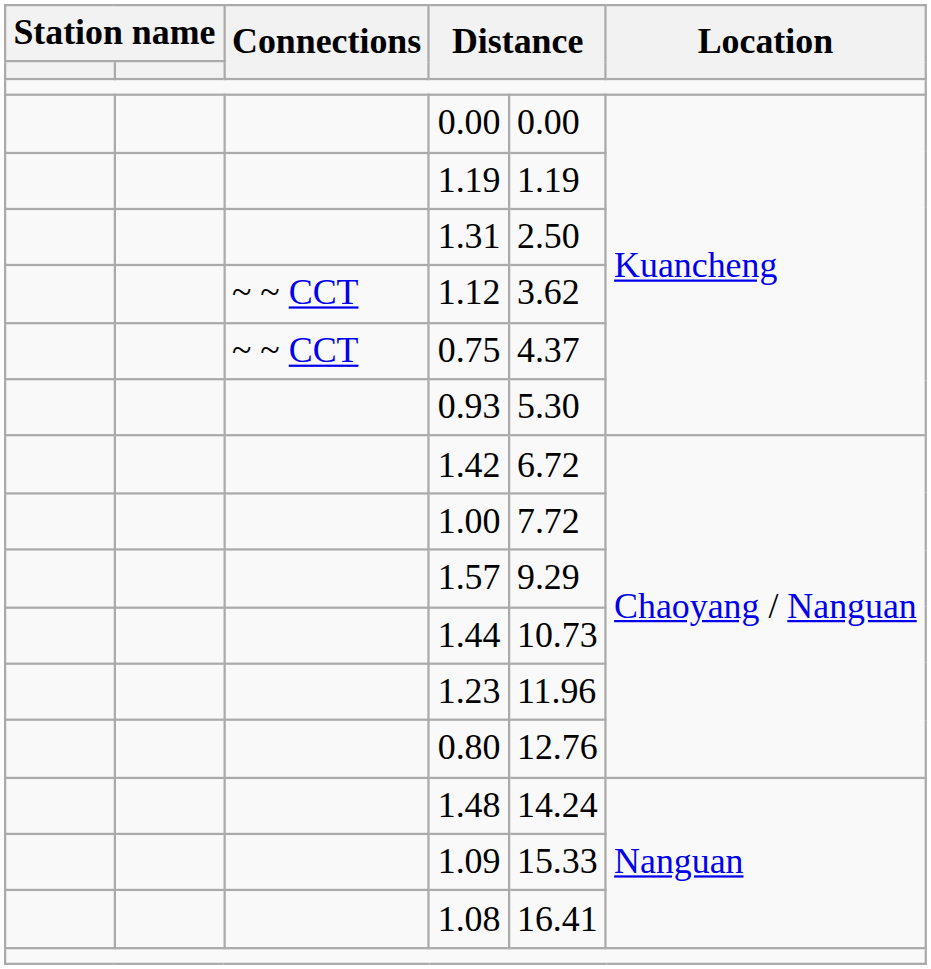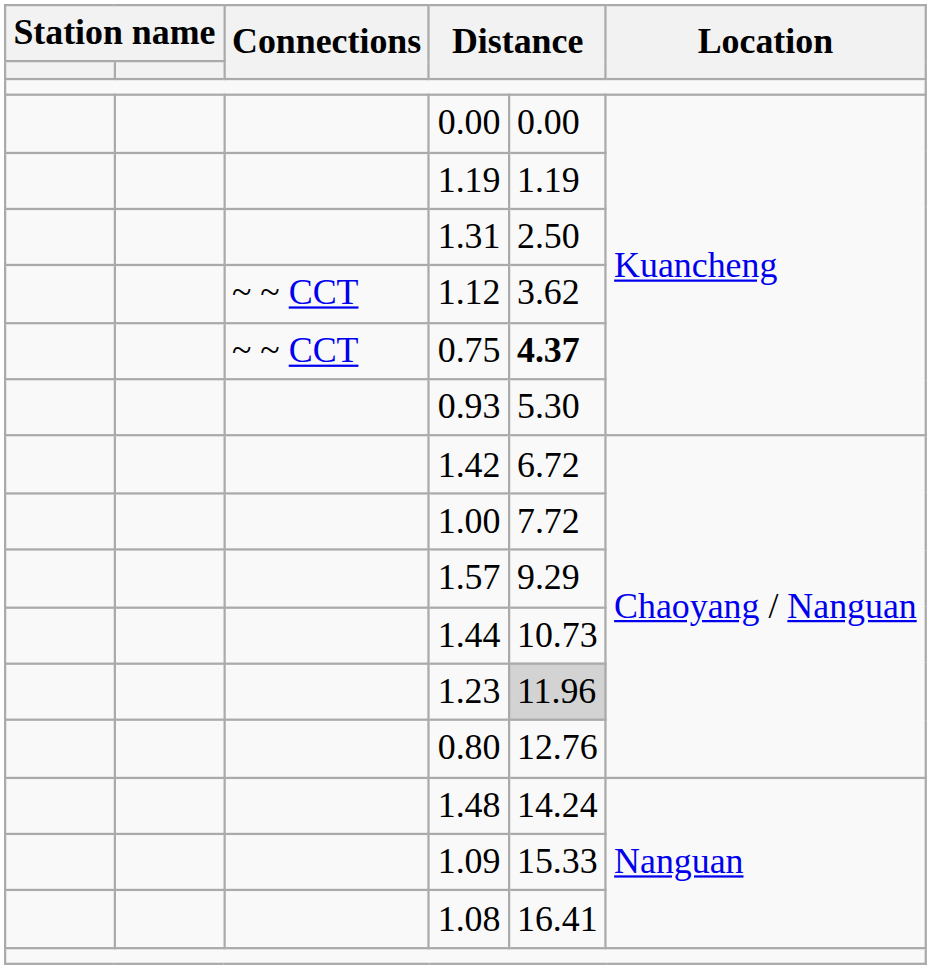(548, 350) normal -> (548, 350) bold
(557, 691) no background -> (557, 691) lightgrey background
